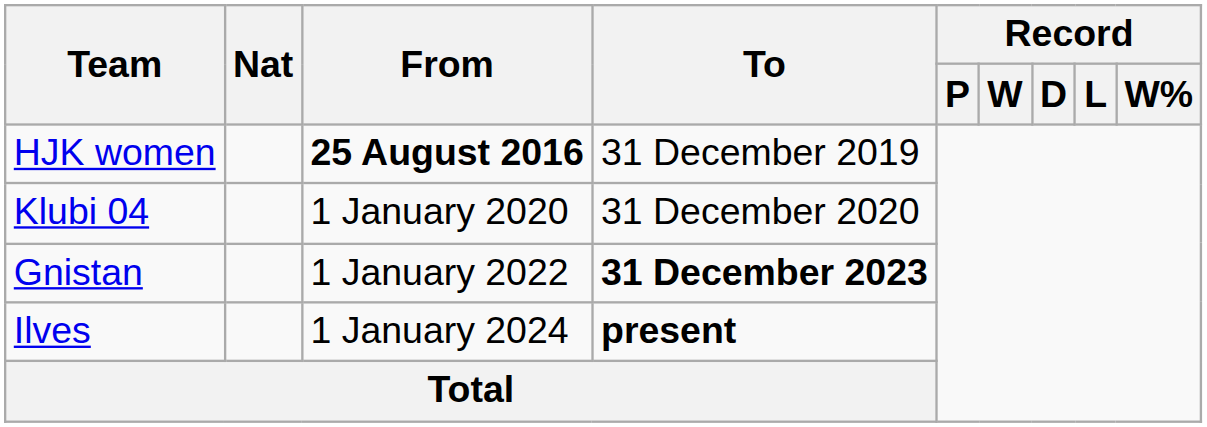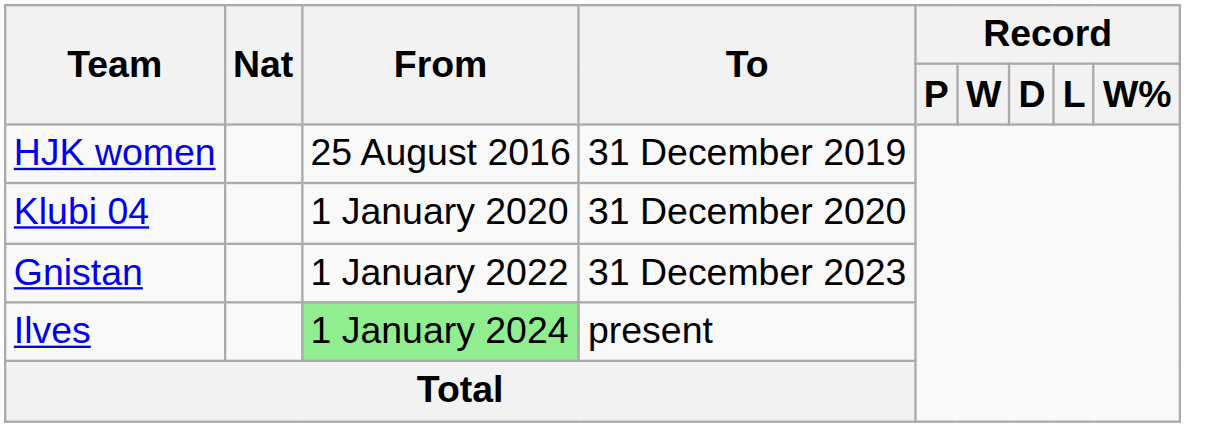(447, 152) bold -> (441, 152) normal
(764, 271) bold -> (747, 271) normal
(440, 331) no background -> (440, 331) lightgreen background
(669, 331) bold -> (650, 331) normal
